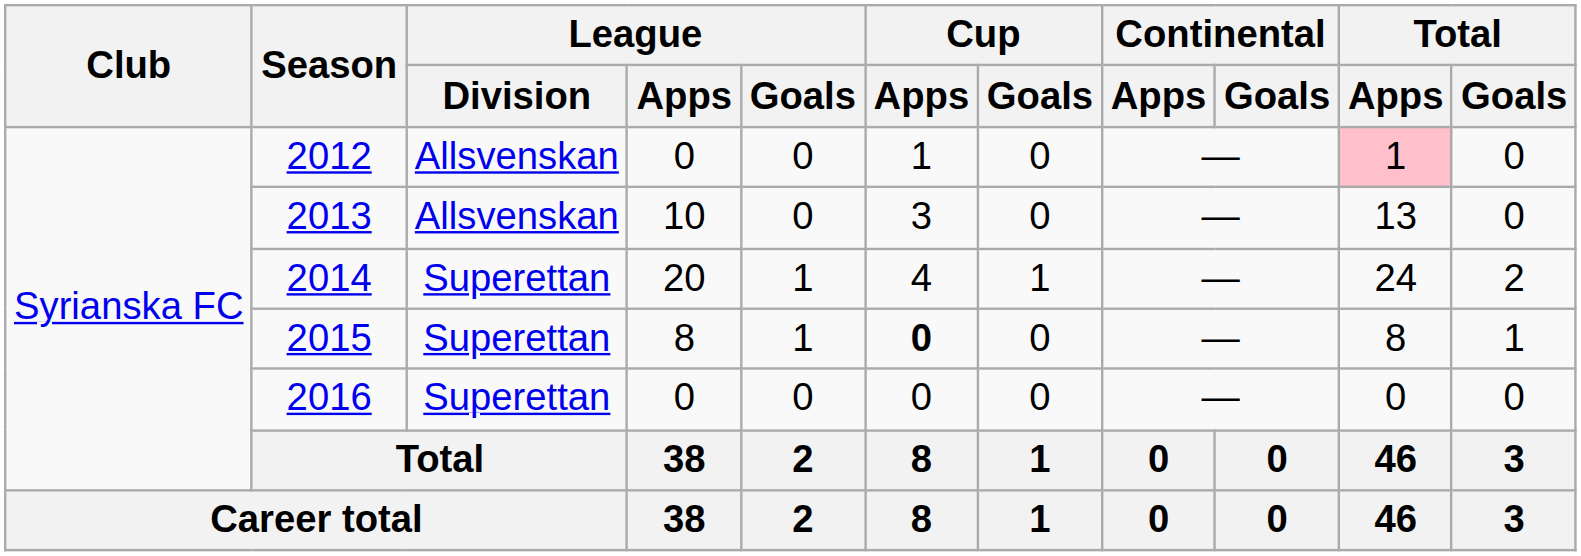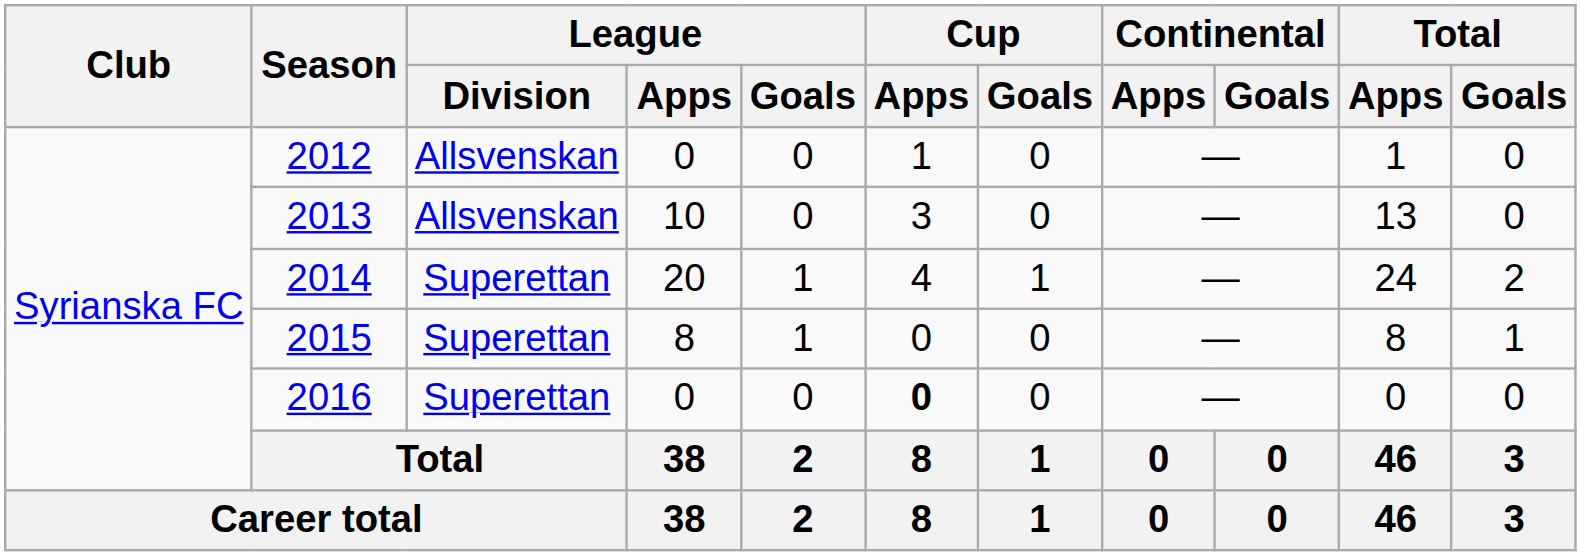(1396, 156) pink background -> (1396, 156) no background
(921, 338) bold -> (921, 338) normal
(921, 398) normal -> (921, 398) bold
